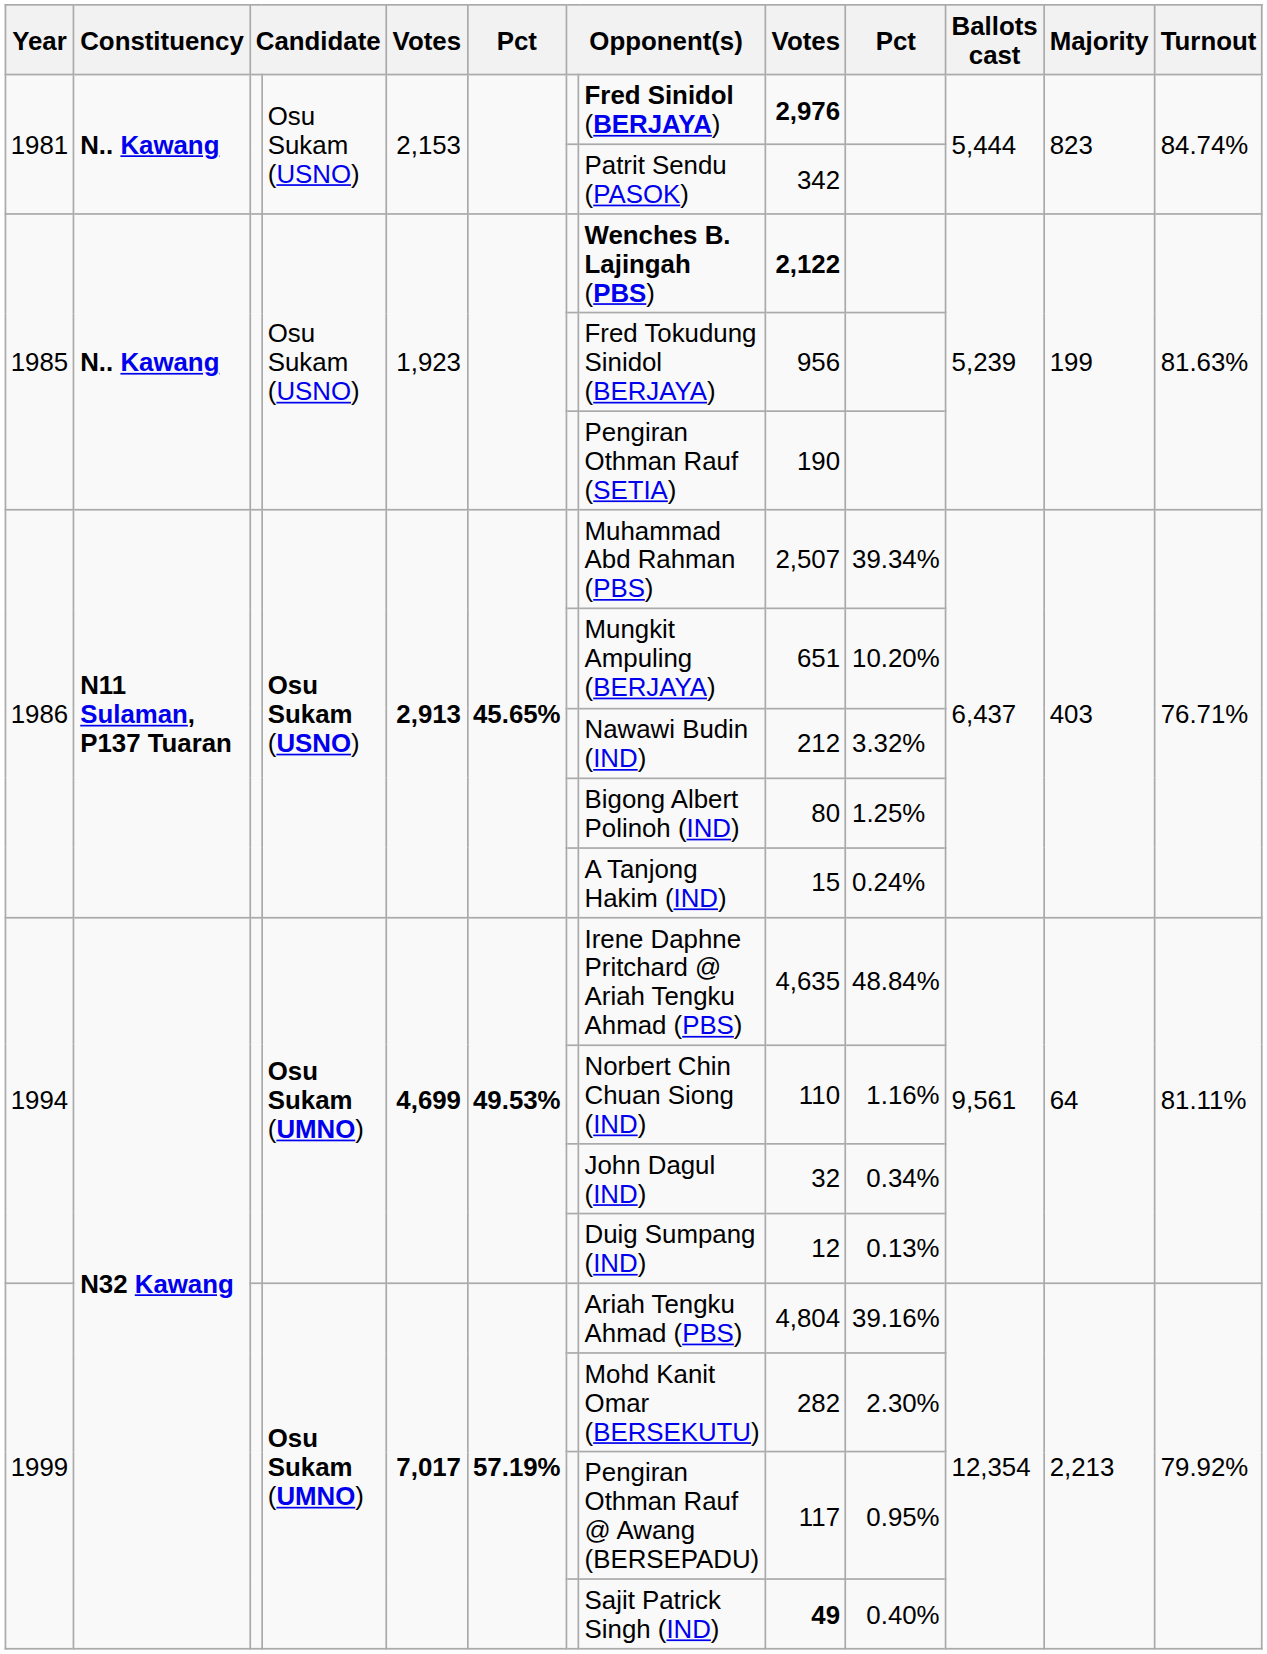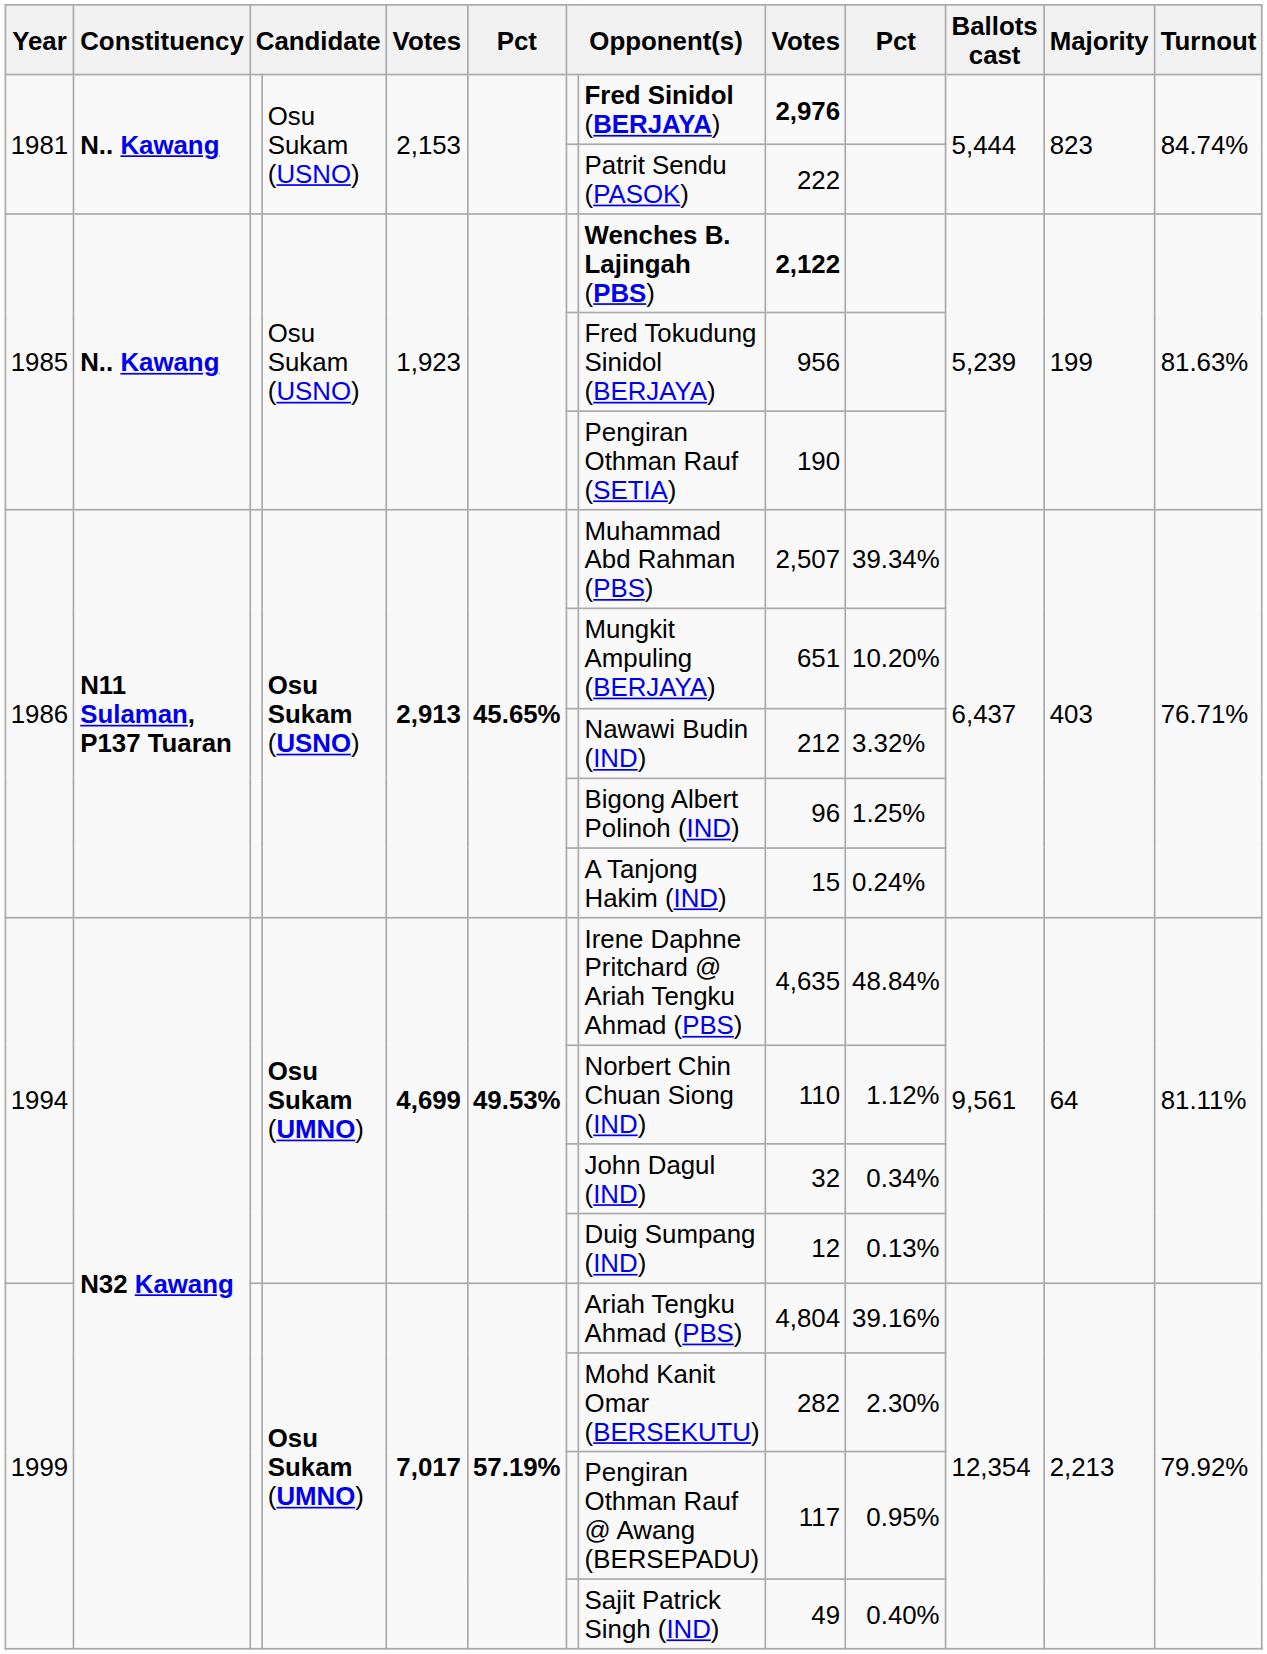(818, 179) 342 -> (818, 179) 222
(826, 813) 80 -> (826, 813) 96
(903, 1094) 1.16% -> (903, 1094) 1.12%
(826, 1614) bold -> (826, 1614) normal
